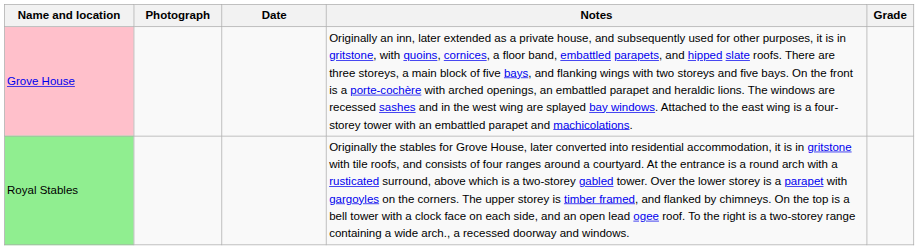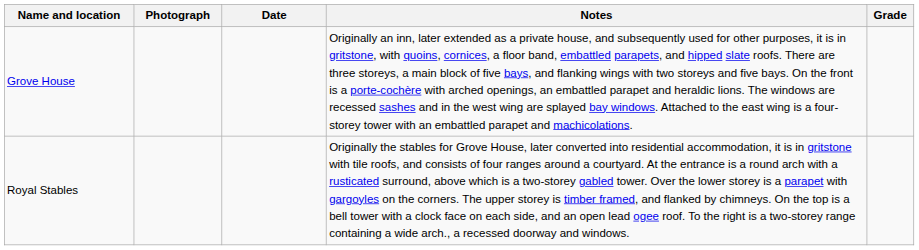(41, 81) pink background -> (41, 81) no background
(43, 190) lightgreen background -> (43, 190) no background
